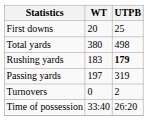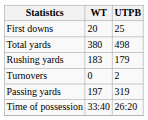(122, 60) bold -> (122, 60) normal
rows swapped: (34, 76) <-> (27, 91)
